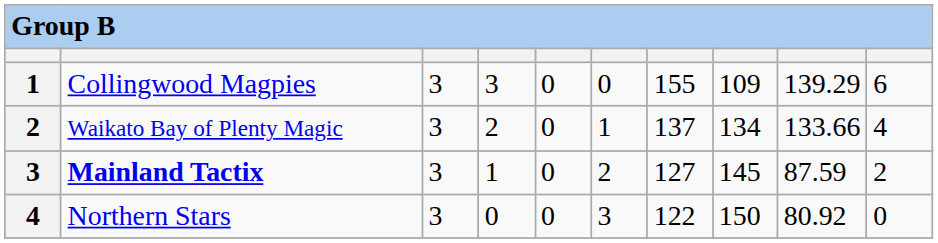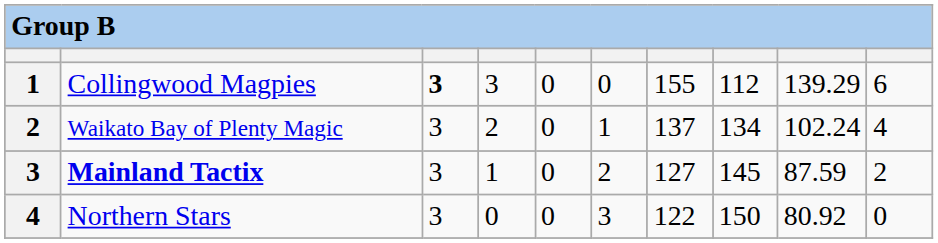(435, 83) normal -> (435, 83) bold
(740, 83) 109 -> (739, 83) 112
(822, 127) 133.66 -> (822, 127) 102.24
